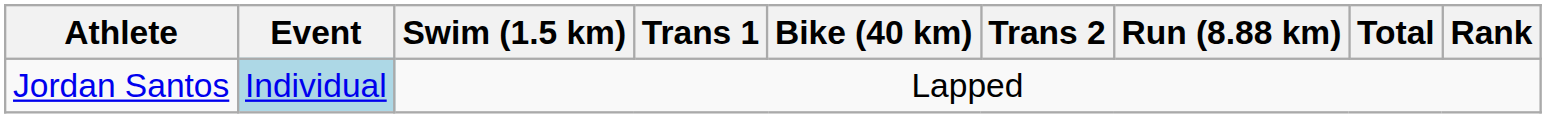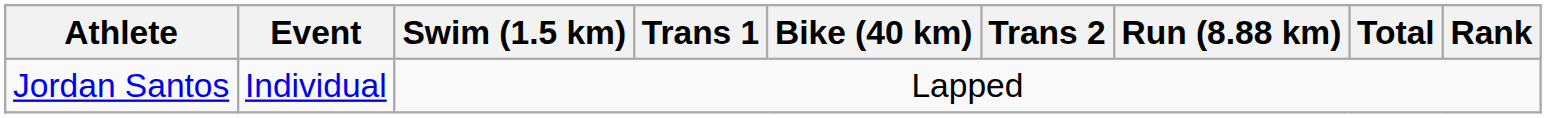(316, 85) lightblue background -> (316, 85) no background
